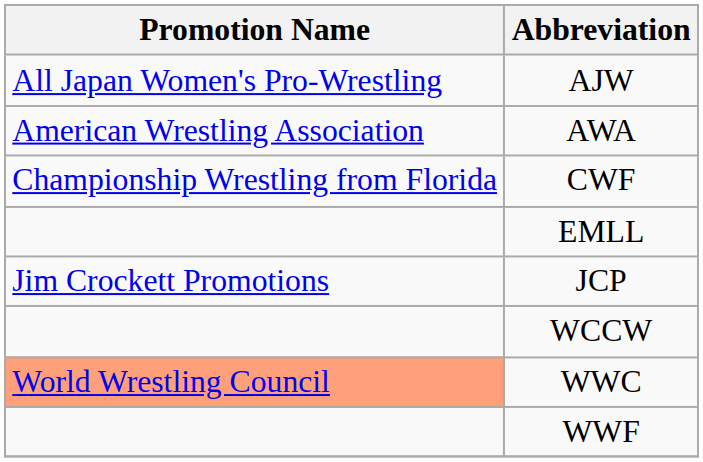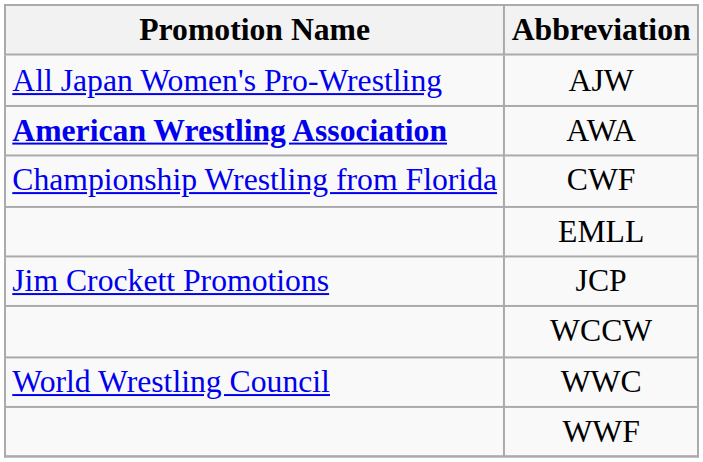(218, 130) normal -> (230, 130) bold
(171, 381) lightsalmon background -> (171, 381) no background
